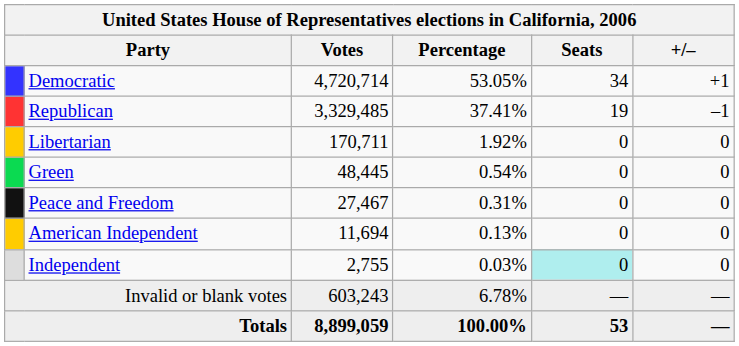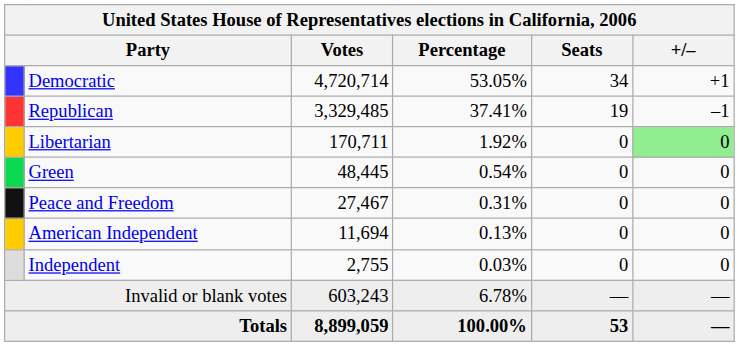(725, 142) no background -> (725, 142) lightgreen background
(624, 264) paleturquoise background -> (624, 264) no background
